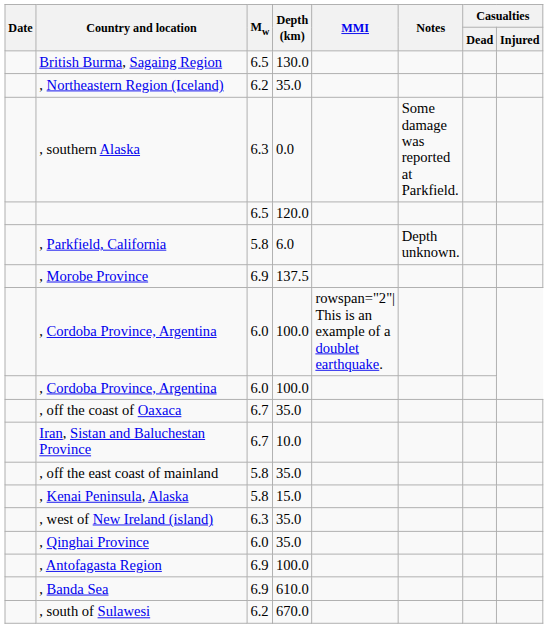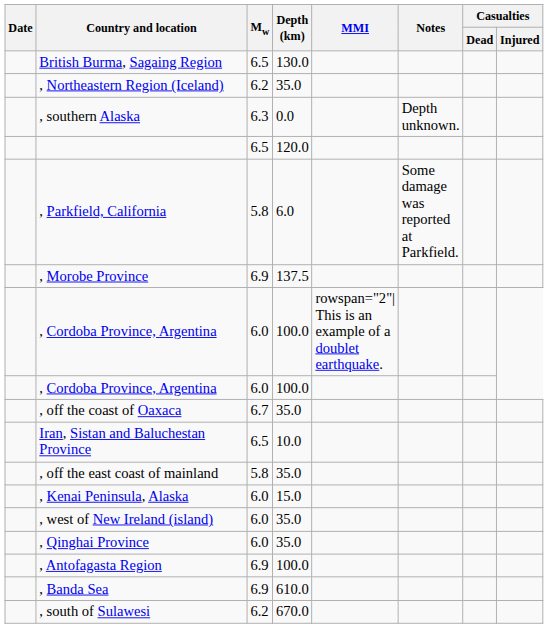(430, 149) Some damage was reported at Parkfield. -> (431, 116) Depth unknown.
(431, 244) Depth unknown. -> (430, 211) Some damage was reported at Parkfield.
(260, 442) 6.7 -> (260, 442) 6.5
(260, 496) 5.8 -> (260, 496) 6.0
(260, 519) 6.3 -> (260, 519) 6.0
